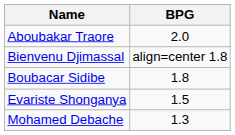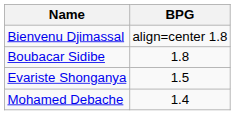- row: (61, 36)
(180, 120) 1.3 -> (180, 99) 1.4
